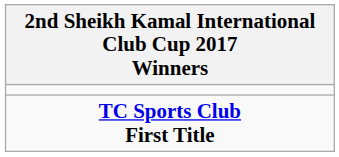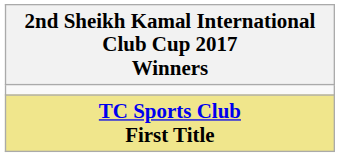(170, 122) no background -> (170, 122) khaki background
